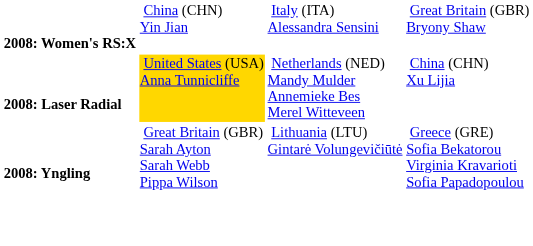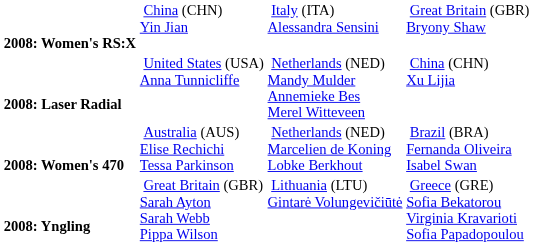(202, 71) gold background -> (202, 71) no background
+ row: (64, 165)
